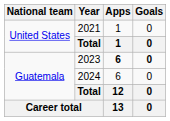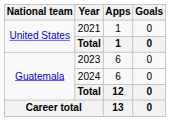(118, 60) bold -> (118, 60) normal
(149, 60) bold -> (149, 60) normal
